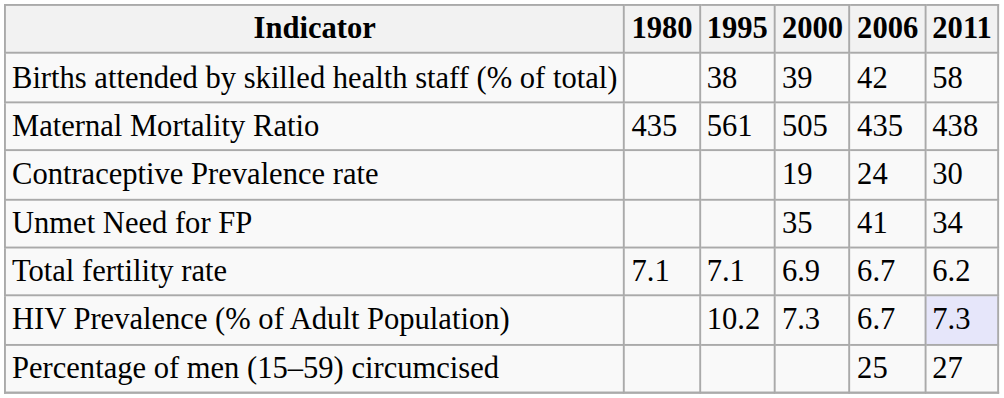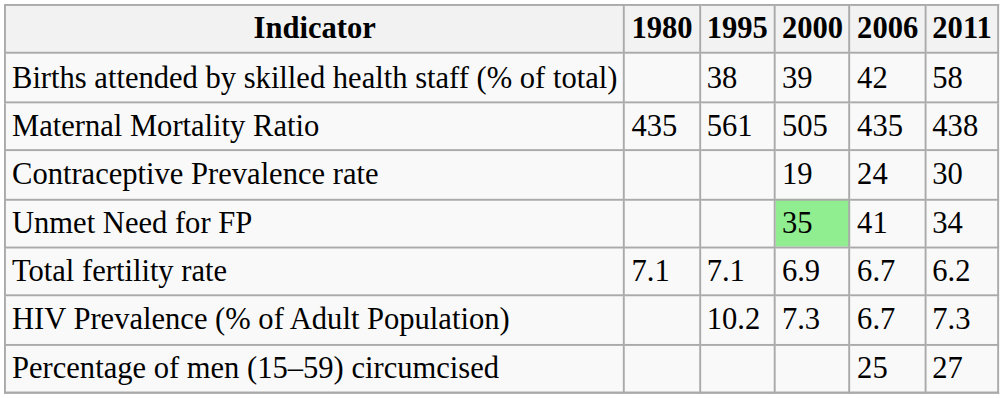(797, 222) no background -> (797, 222) lightgreen background
(951, 319) lavender background -> (951, 319) no background
